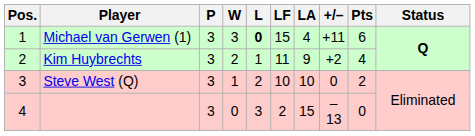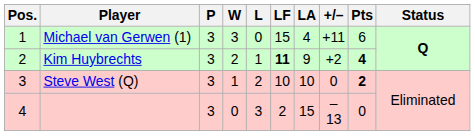(258, 37) bold -> (258, 37) normal
(282, 59) normal -> (282, 59) bold
(362, 59) normal -> (362, 59) bold
(362, 81) normal -> (362, 81) bold
